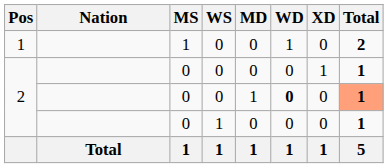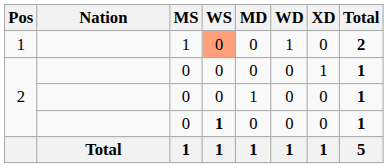(219, 44) no background -> (219, 44) lightsalmon background
(289, 96) bold -> (289, 96) normal
(361, 96) lightsalmon background -> (361, 96) no background
(219, 123) normal -> (219, 123) bold
